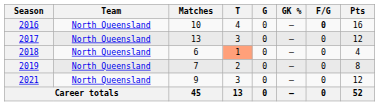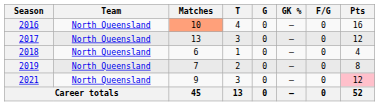(196, 25) no background -> (196, 25) lightsalmon background
(323, 25) bold -> (323, 25) normal
(238, 52) lightsalmon background -> (238, 52) no background
(358, 80) no background -> (358, 80) pink background
